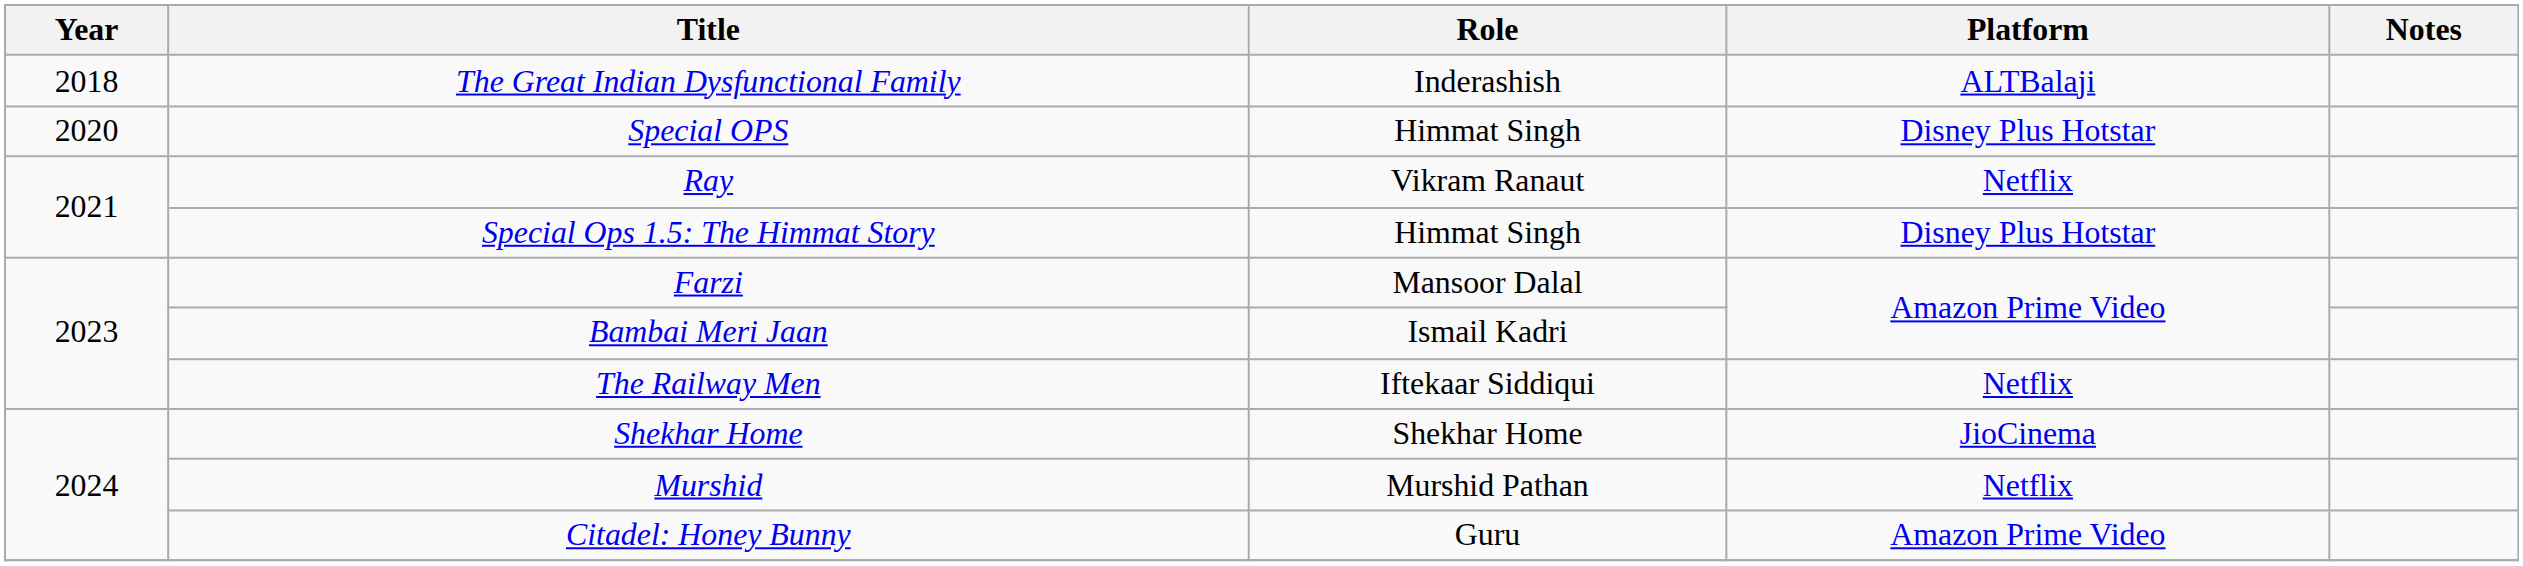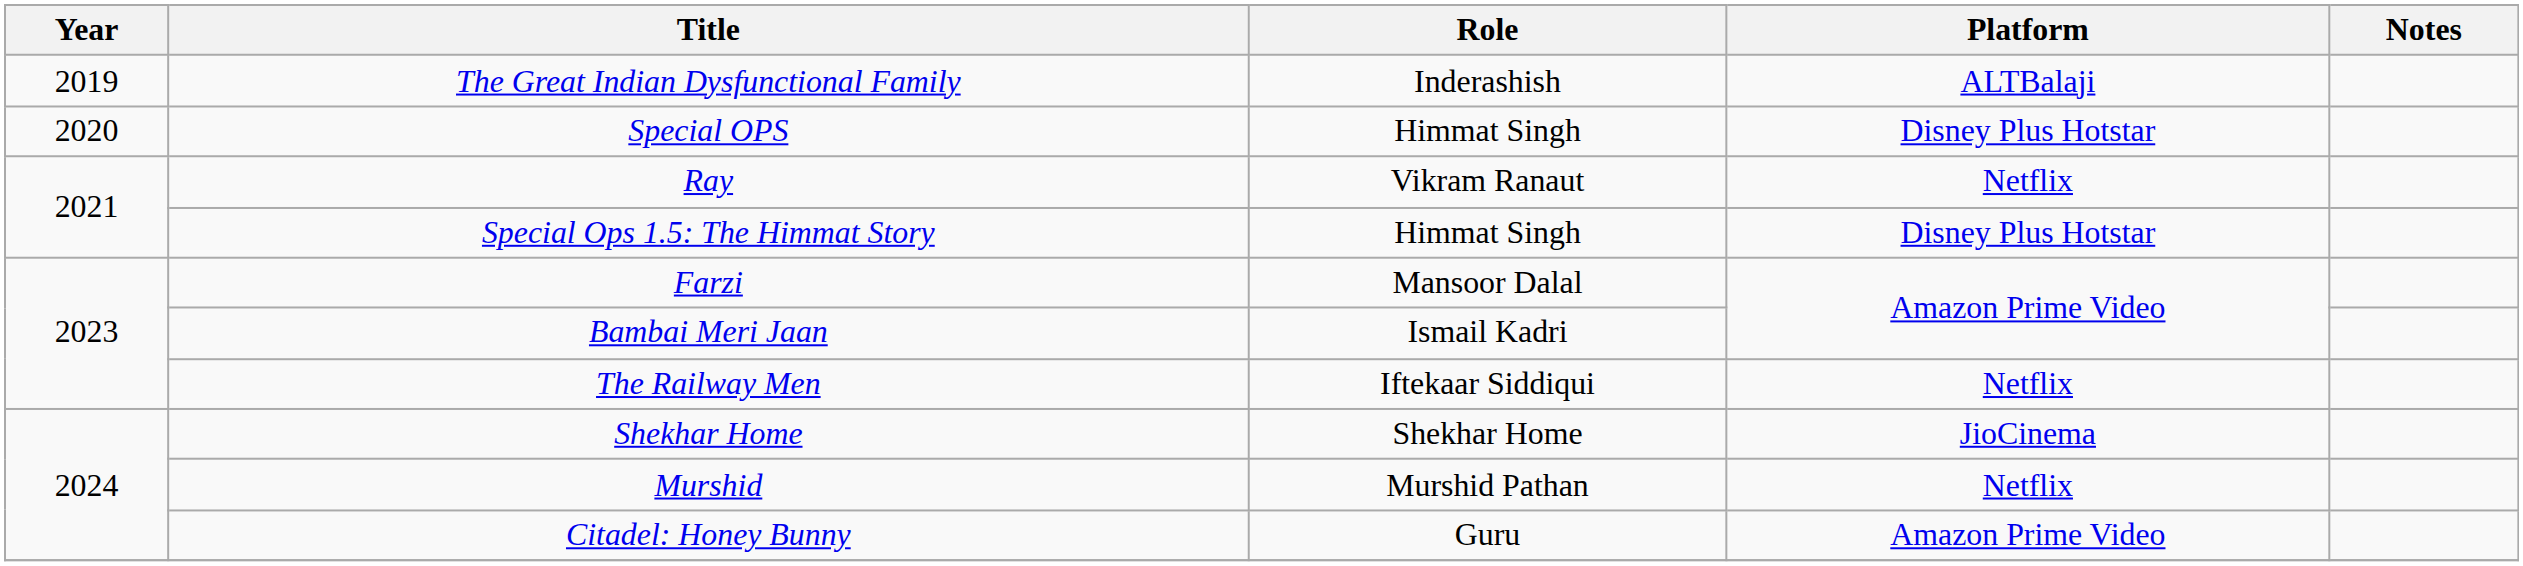(86, 80) 2018 -> (86, 80) 2019
